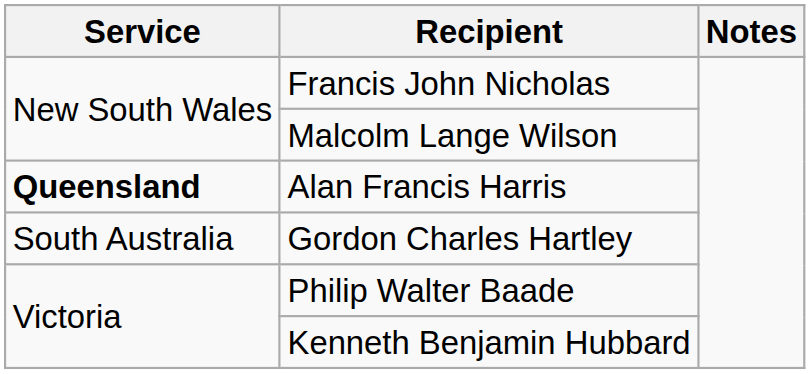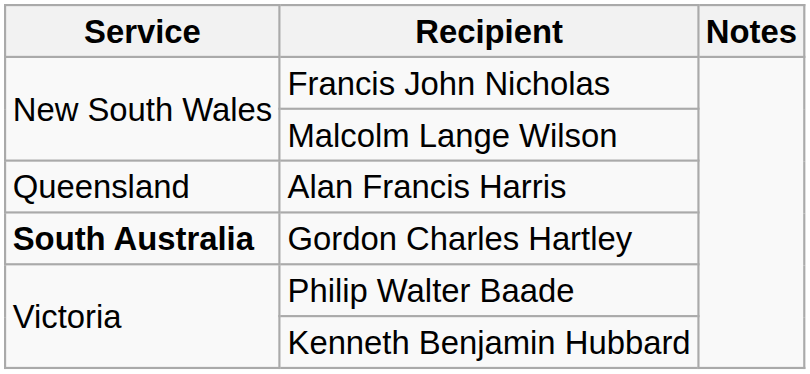(107, 187) bold -> (101, 187) normal
(123, 239) normal -> (133, 239) bold
